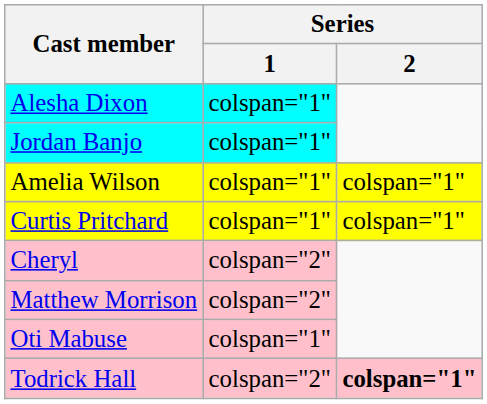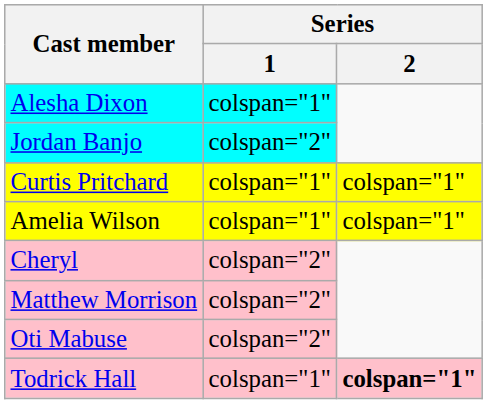(270, 142) colspan="1" -> (270, 142) colspan="2"
rows swapped: (85, 181) <-> (89, 220)
(270, 338) colspan="1" -> (270, 338) colspan="2"
(270, 378) colspan="2" -> (270, 378) colspan="1"
